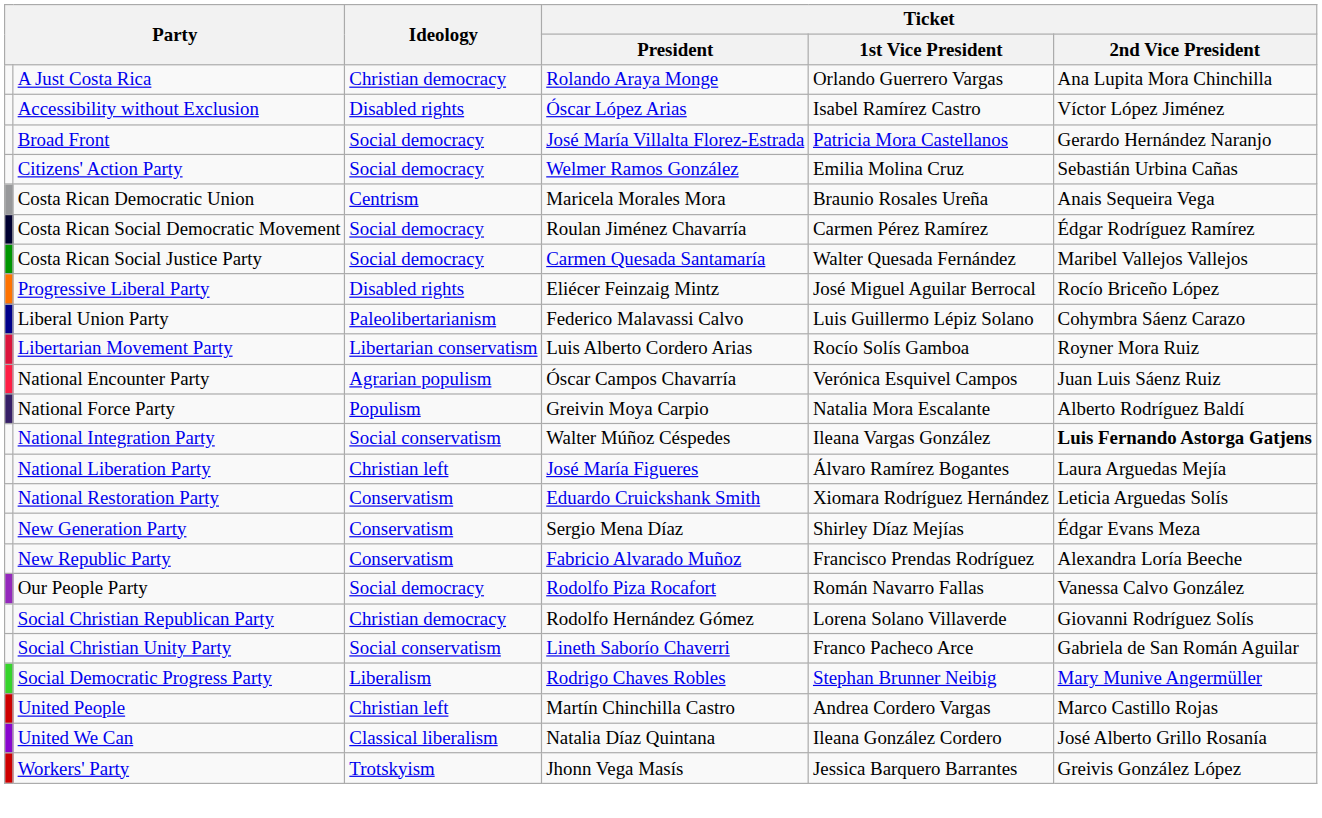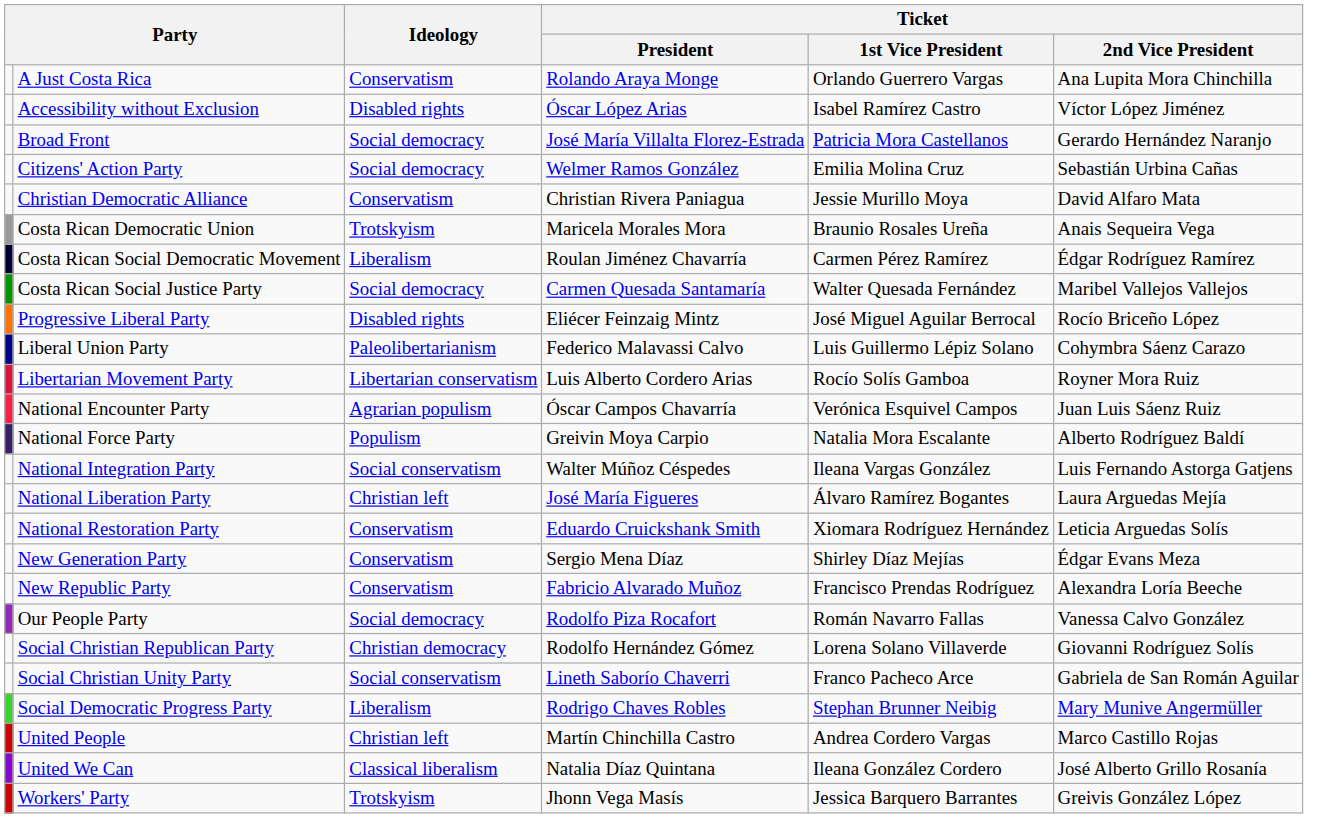(428, 79) Christian democracy -> (401, 79) Conservatism
+ row: (132, 199)
(384, 199) Centrism -> (392, 229) Trotskyism
(417, 229) Social democracy -> (390, 259) Liberalism
(1185, 438) bold -> (1175, 468) normal
